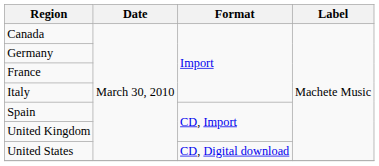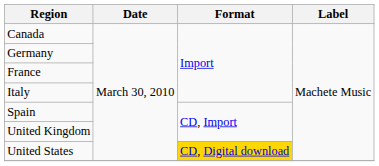(235, 151) no background -> (235, 151) gold background
